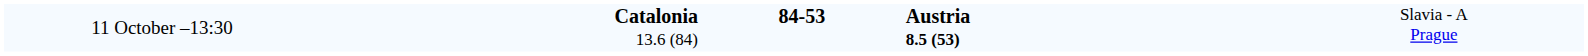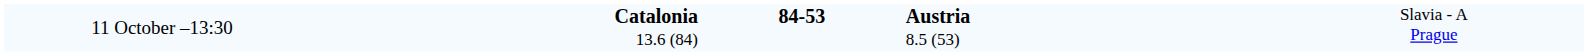(933, 40) bold -> (933, 40) normal
